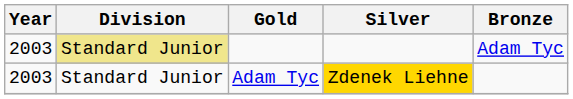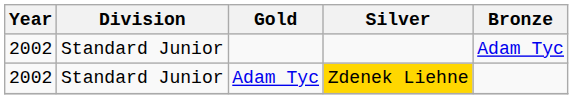(31, 49) 2003 -> (31, 49) 2002
(142, 49) khaki background -> (142, 49) no background
(31, 78) 2003 -> (31, 78) 2002
